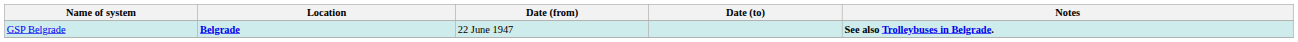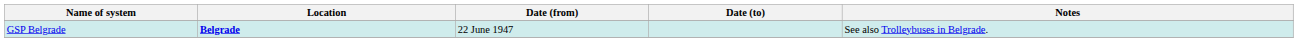(919, 29) bold -> (916, 29) normal
